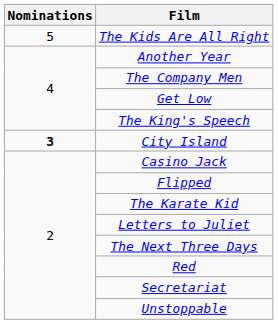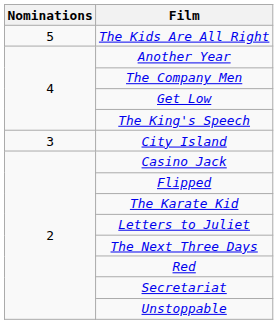(50, 141) bold -> (50, 141) normal
